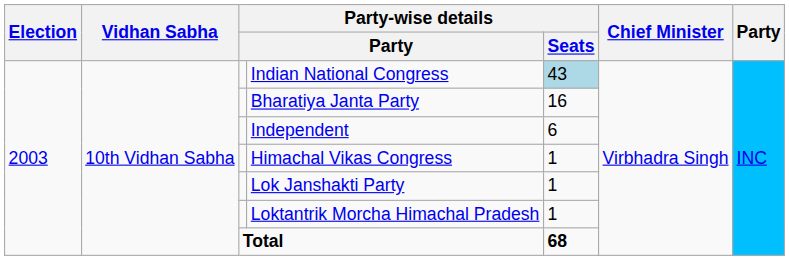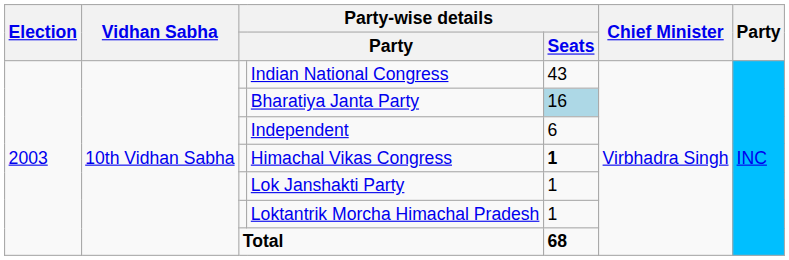(557, 74) lightblue background -> (557, 74) no background
(557, 102) no background -> (557, 102) lightblue background
(552, 158) normal -> (552, 158) bold
